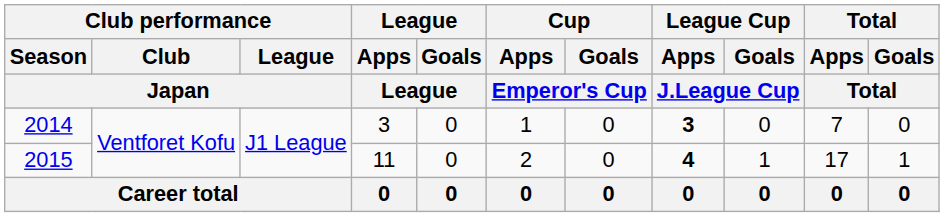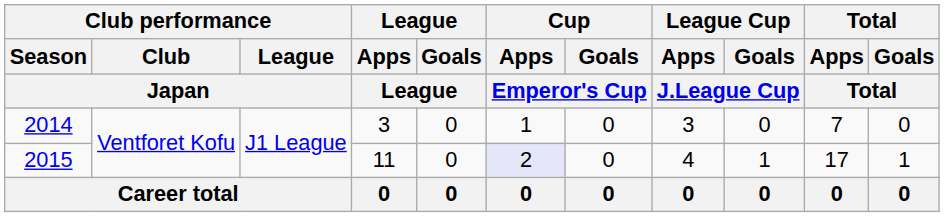(688, 125) bold -> (688, 125) normal
(526, 159) no background -> (526, 159) lavender background
(688, 159) bold -> (688, 159) normal
